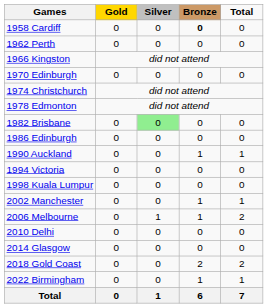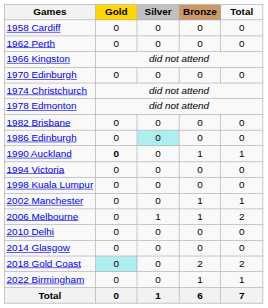(200, 28) bold -> (200, 28) normal
(158, 122) lightgreen background -> (158, 122) no background
(158, 138) no background -> (158, 138) paleturquoise background
(116, 153) normal -> (116, 153) bold
(116, 264) no background -> (116, 264) paleturquoise background
